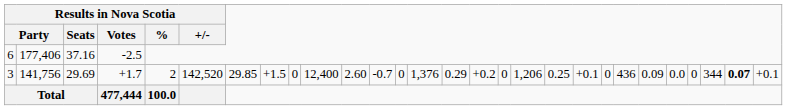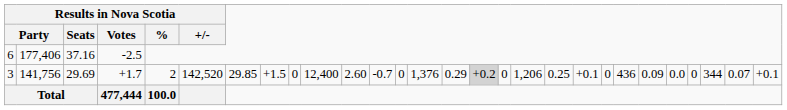(484, 74) no background -> (484, 74) lightgrey background
(739, 74) bold -> (739, 74) normal
